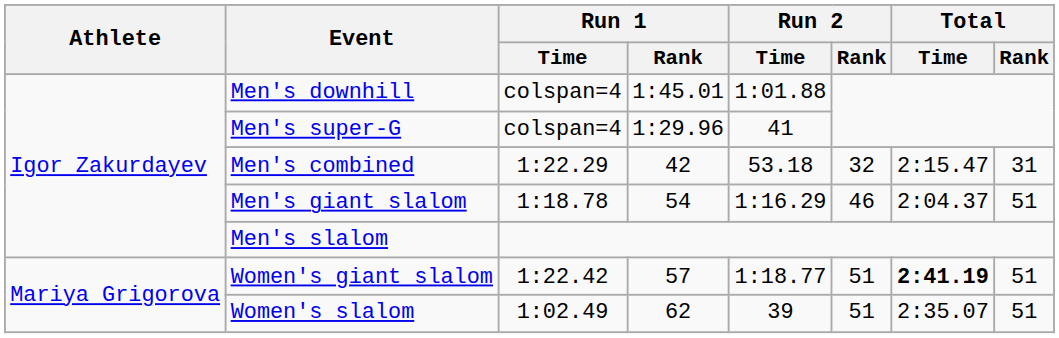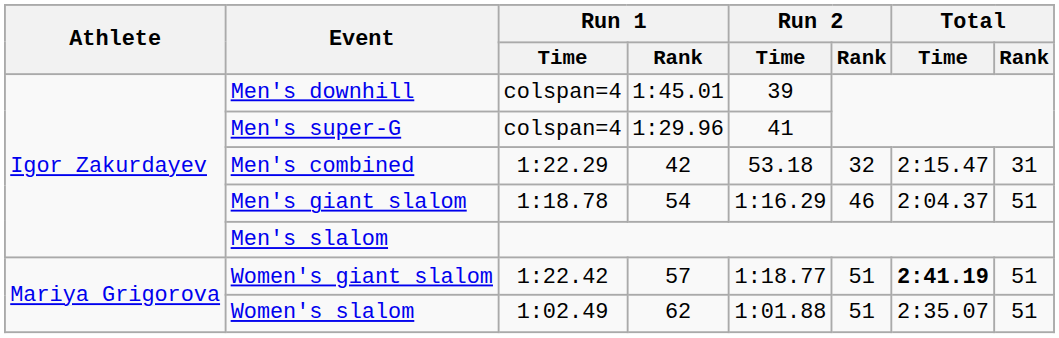(781, 92) 1:01.88 -> (780, 92) 39
(780, 313) 39 -> (781, 313) 1:01.88
